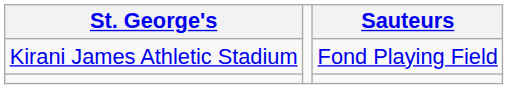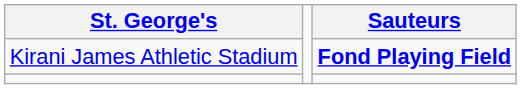(408, 56) normal -> (414, 56) bold
